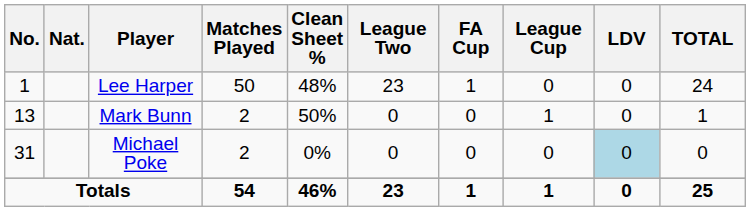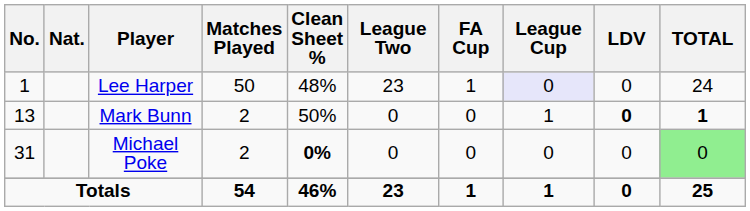(548, 86) no background -> (548, 86) lavender background
(627, 114) normal -> (627, 114) bold
(703, 114) normal -> (703, 114) bold
(317, 153) normal -> (317, 153) bold
(627, 153) lightblue background -> (627, 153) no background
(703, 153) no background -> (703, 153) lightgreen background
